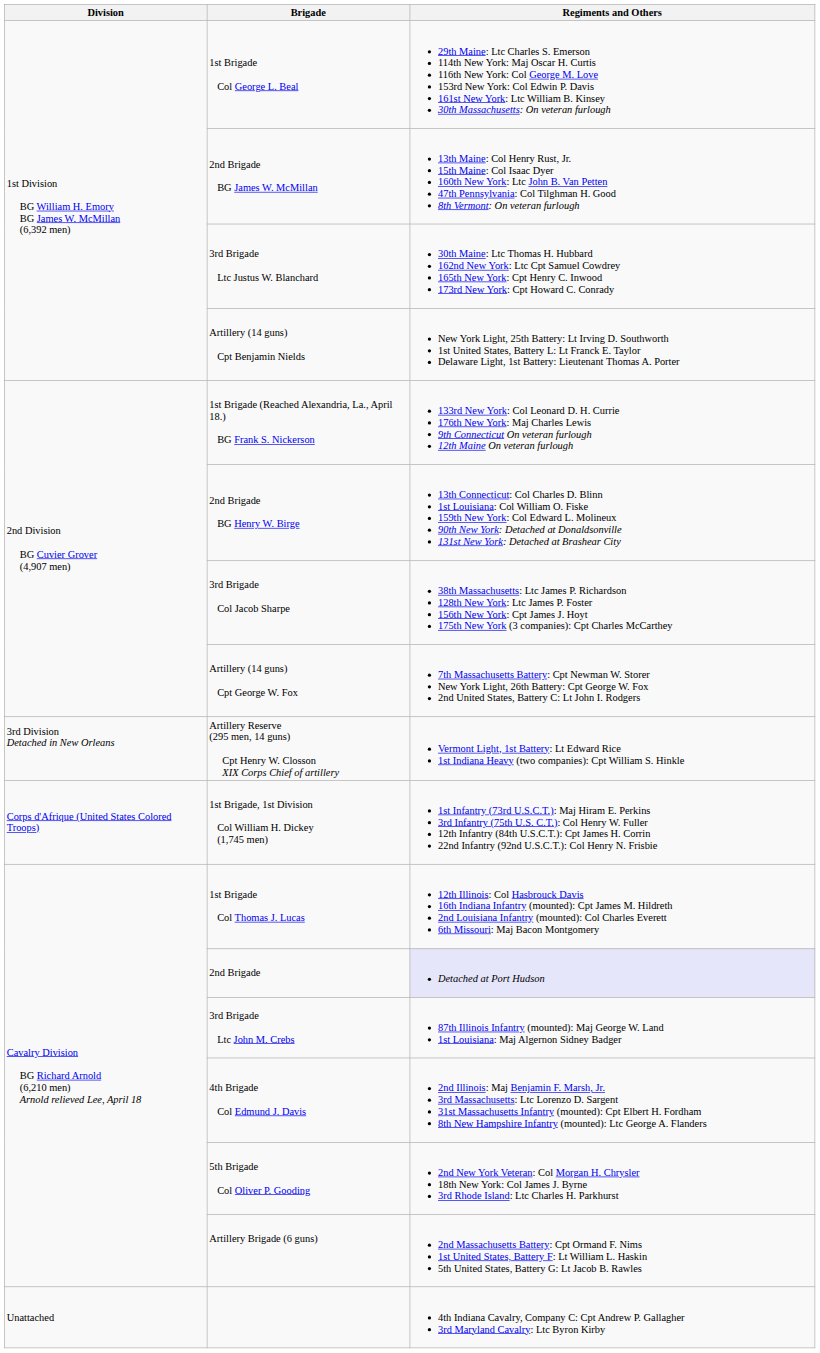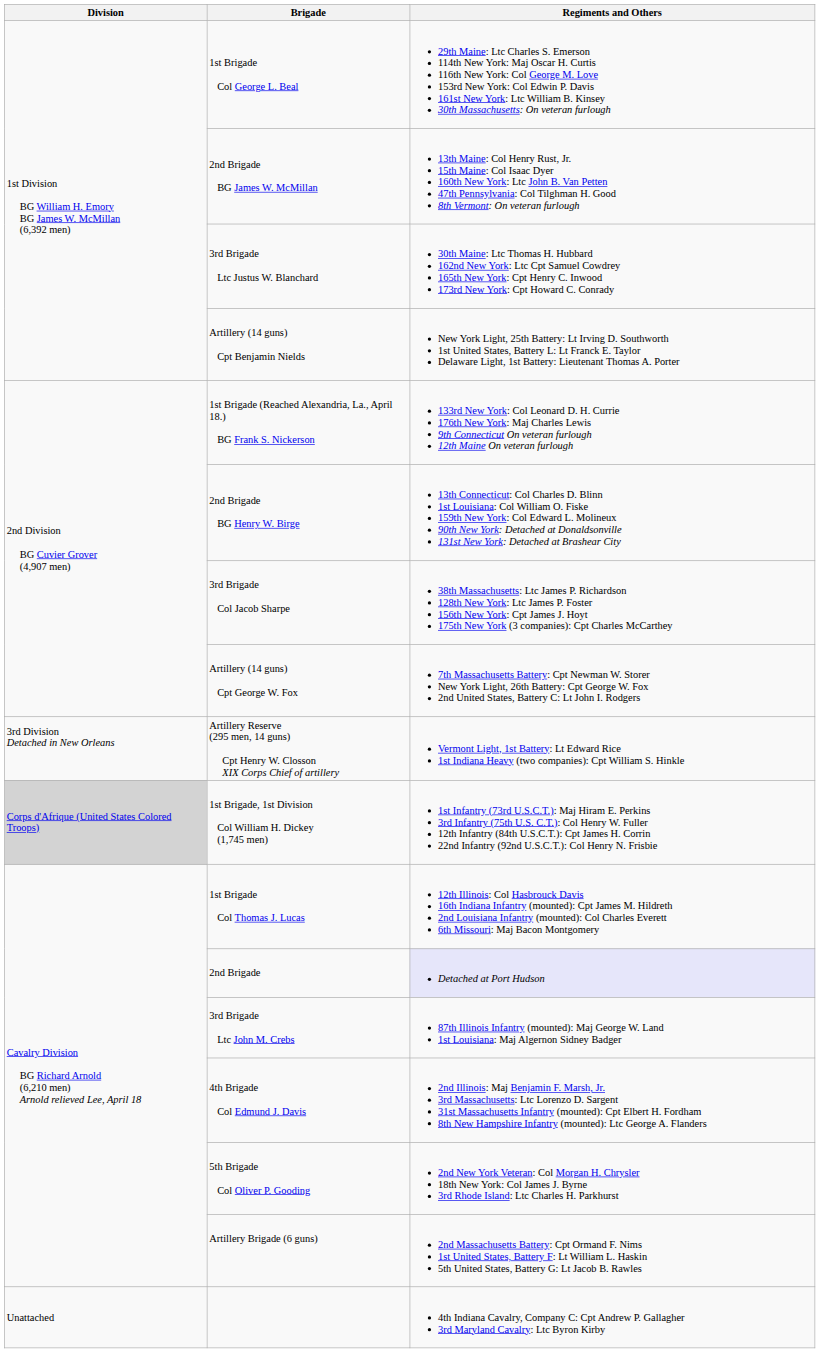(89, 822) no background -> (89, 822) lightgrey background
